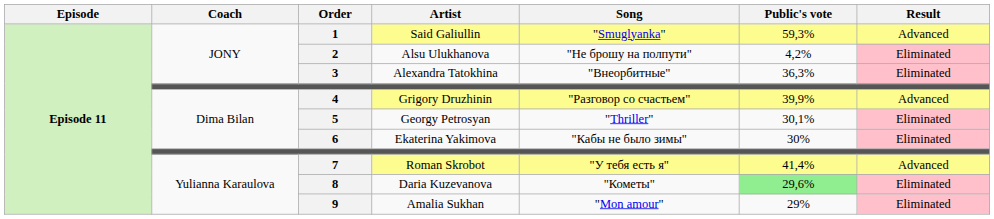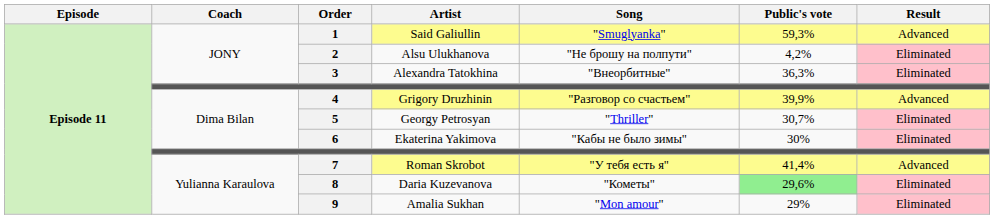(798, 119) 30,1% -> (798, 119) 30,7%
